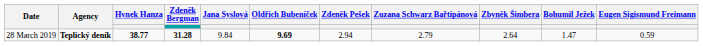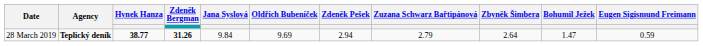(183, 34) 31.28 -> (183, 34) 31.26
(285, 34) bold -> (285, 34) normal
